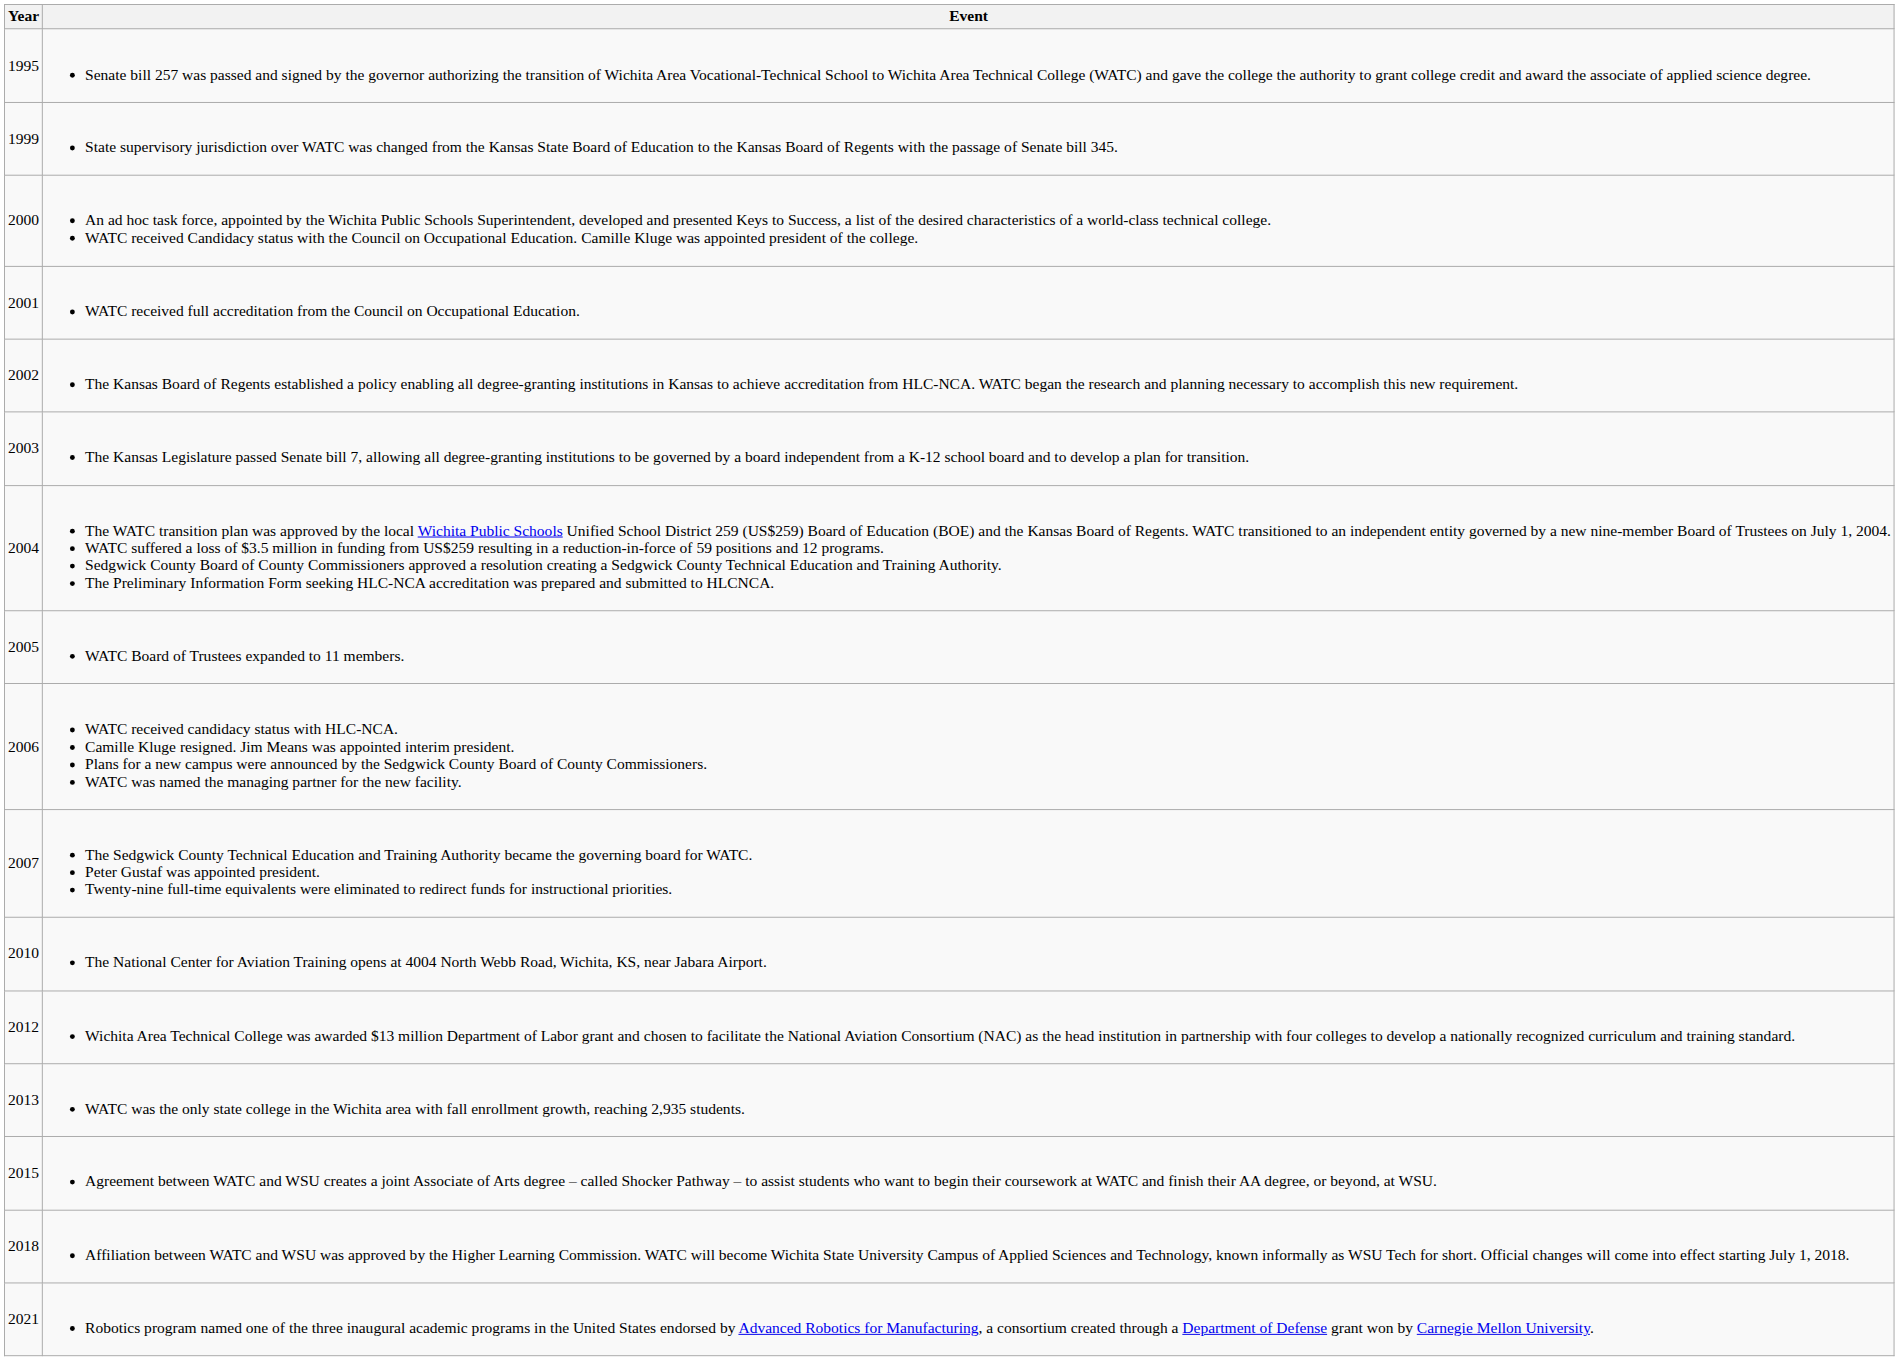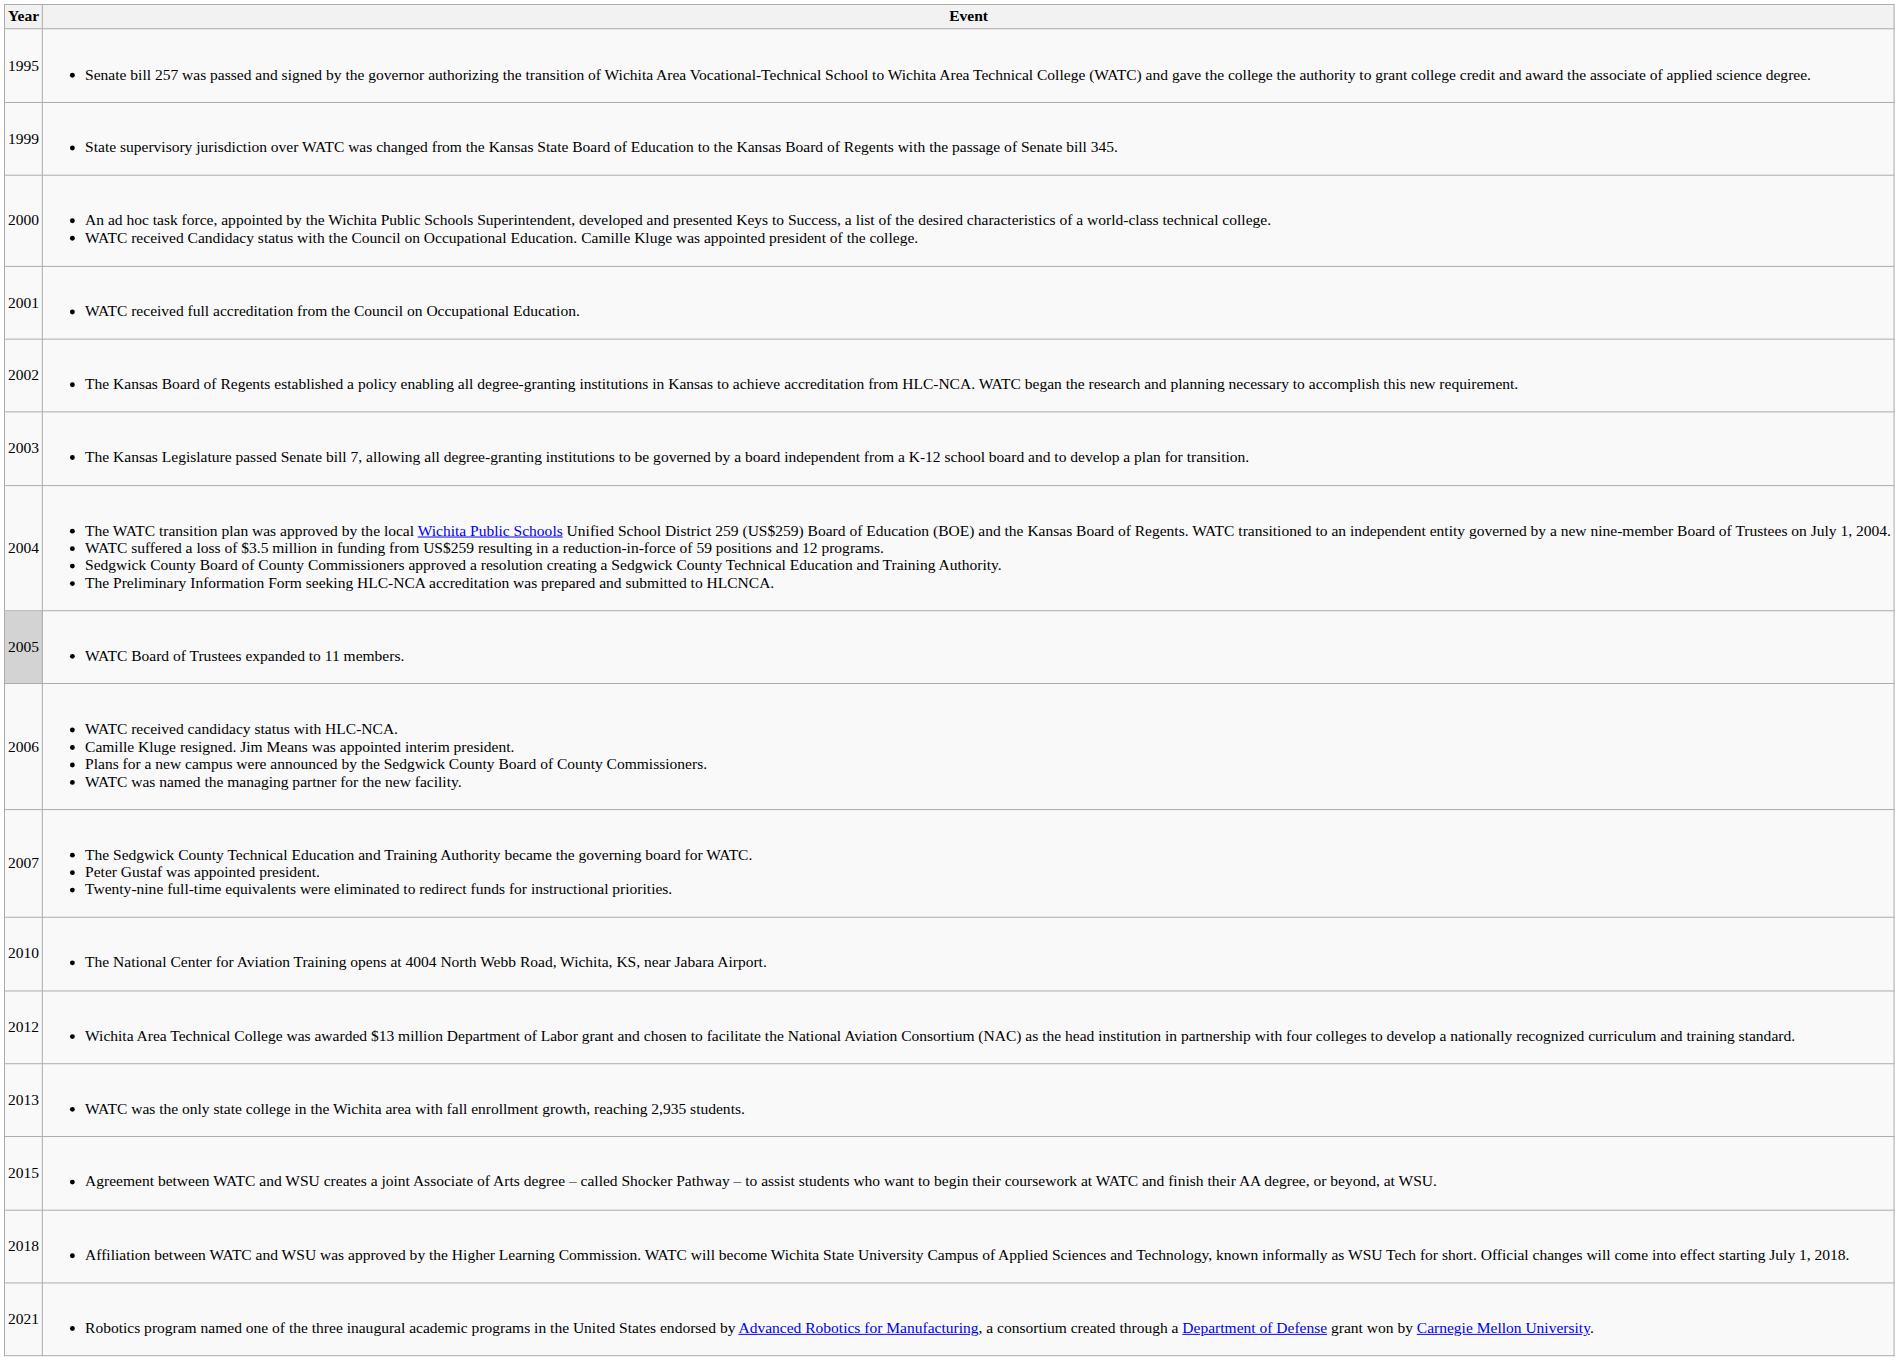(24, 647) no background -> (24, 647) lightgrey background
